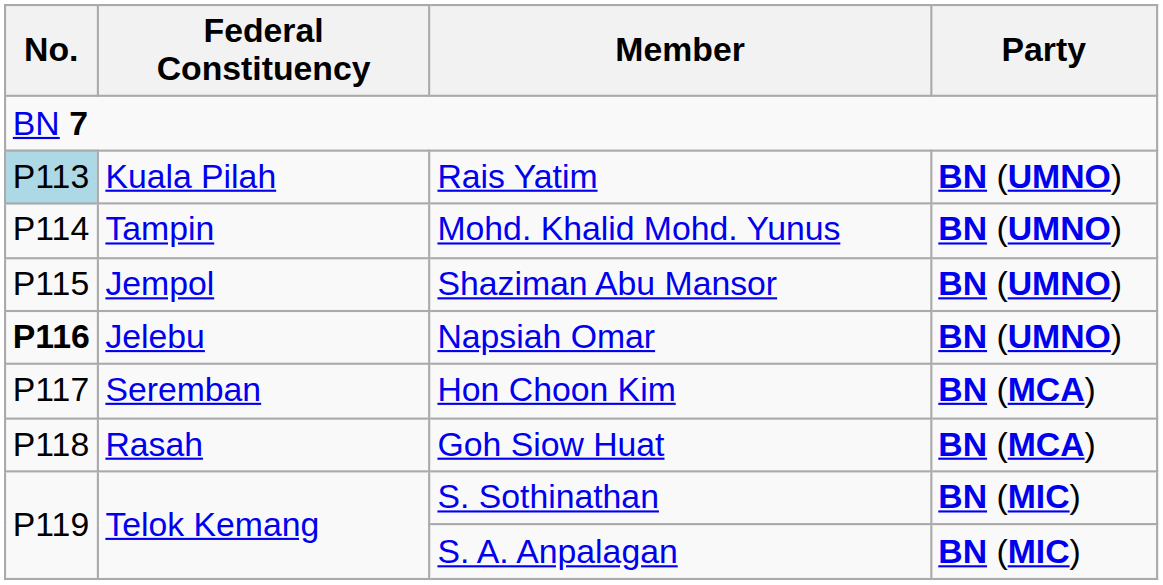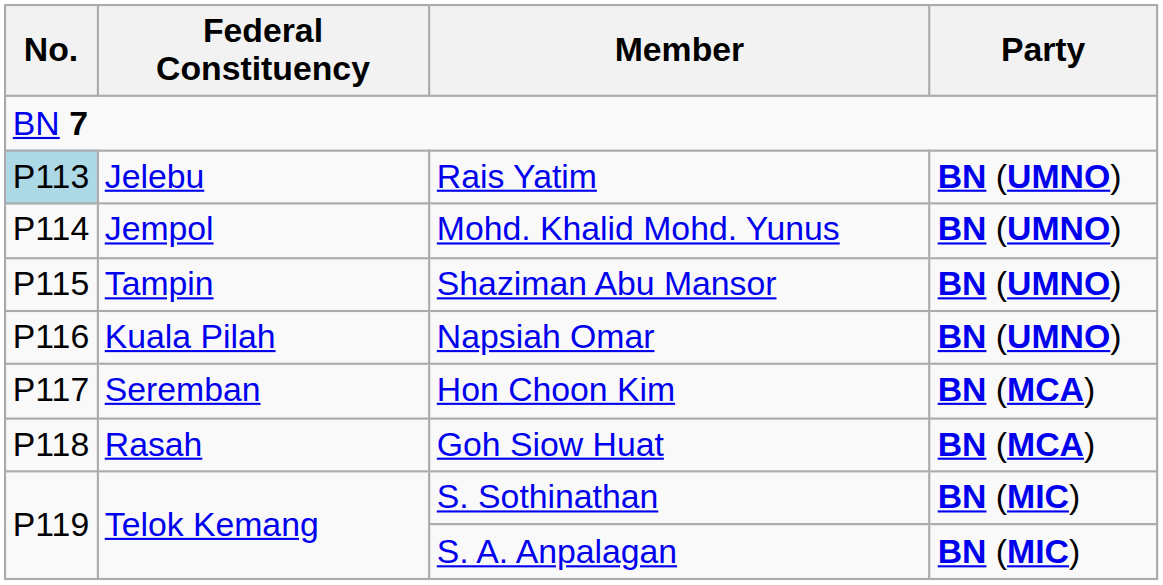(191, 176) Kuala Pilah -> (155, 176) Jelebu
(160, 229) Tampin -> (159, 229) Jempol
(160, 283) Jempol -> (159, 283) Tampin
(51, 336) bold -> (51, 336) normal
(155, 336) Jelebu -> (190, 336) Kuala Pilah
